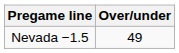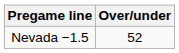(135, 37) 49 -> (135, 37) 52
